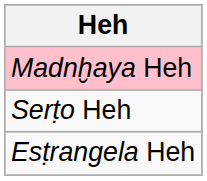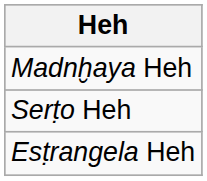(102, 68) pink background -> (102, 68) no background
